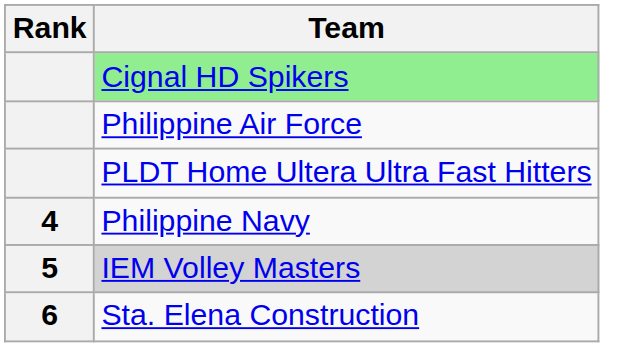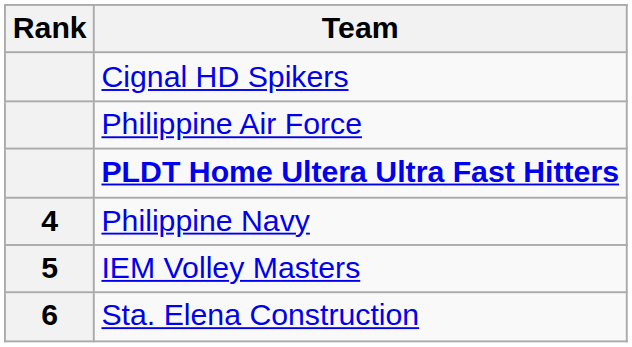(225, 76) lightgreen background -> (225, 76) no background
(347, 172) normal -> (360, 172) bold
(231, 268) lightgrey background -> (231, 268) no background
